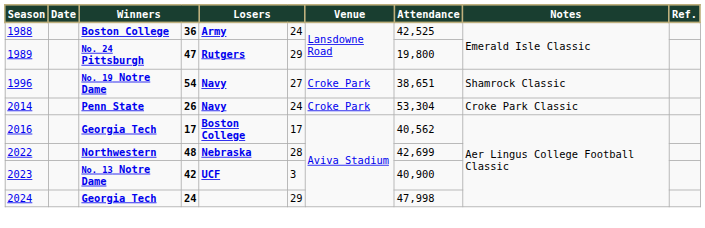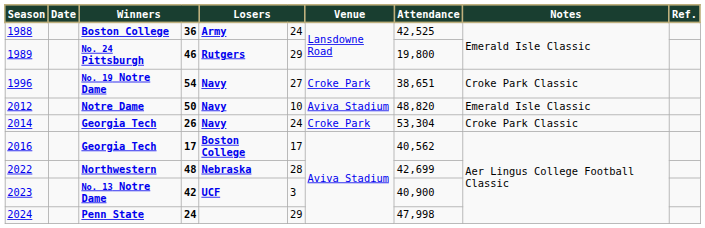(190, 54) 47 -> (190, 54) 46
(515, 83) Shamrock Classic -> (522, 83) Croke Park Classic
+ row: (20, 106)
(113, 106) Penn State -> (119, 123) Georgia Tech
(119, 198) Georgia Tech -> (113, 215) Penn State
